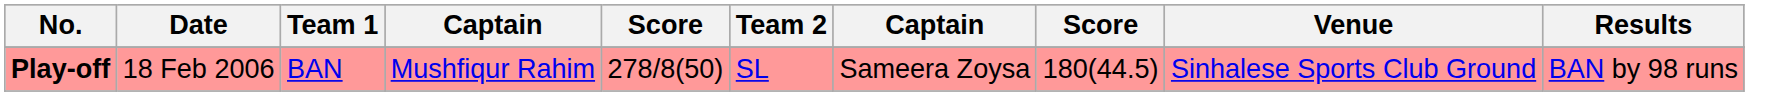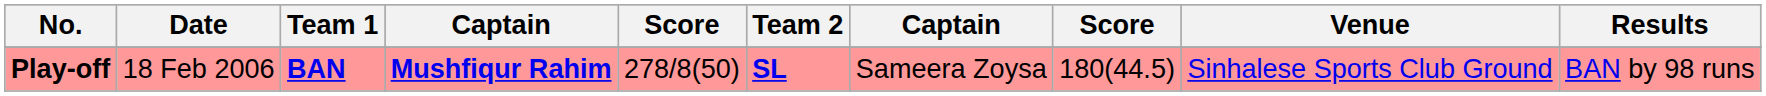(315, 68) normal -> (316, 68) bold
(493, 68) normal -> (501, 68) bold
(752, 68) normal -> (769, 68) bold
